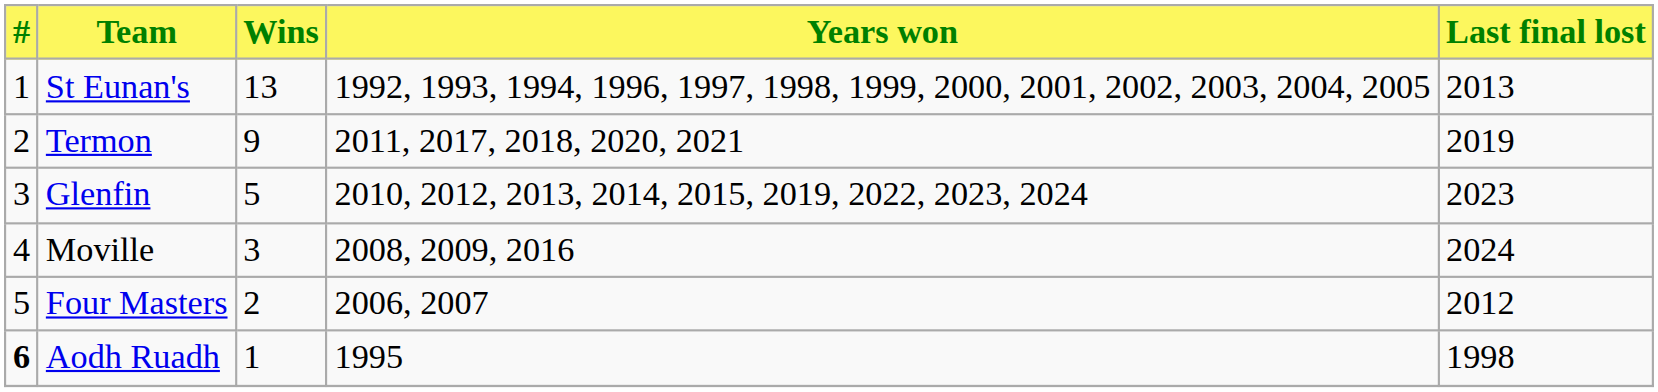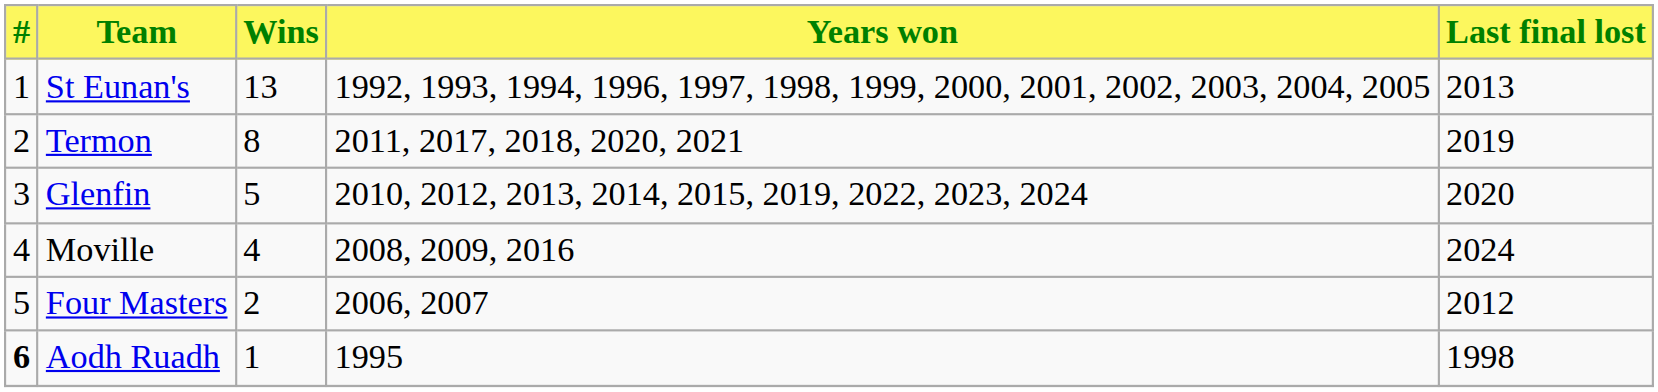(252, 140) 9 -> (252, 140) 8
(1480, 194) 2023 -> (1480, 194) 2020
(252, 248) 3 -> (252, 248) 4
